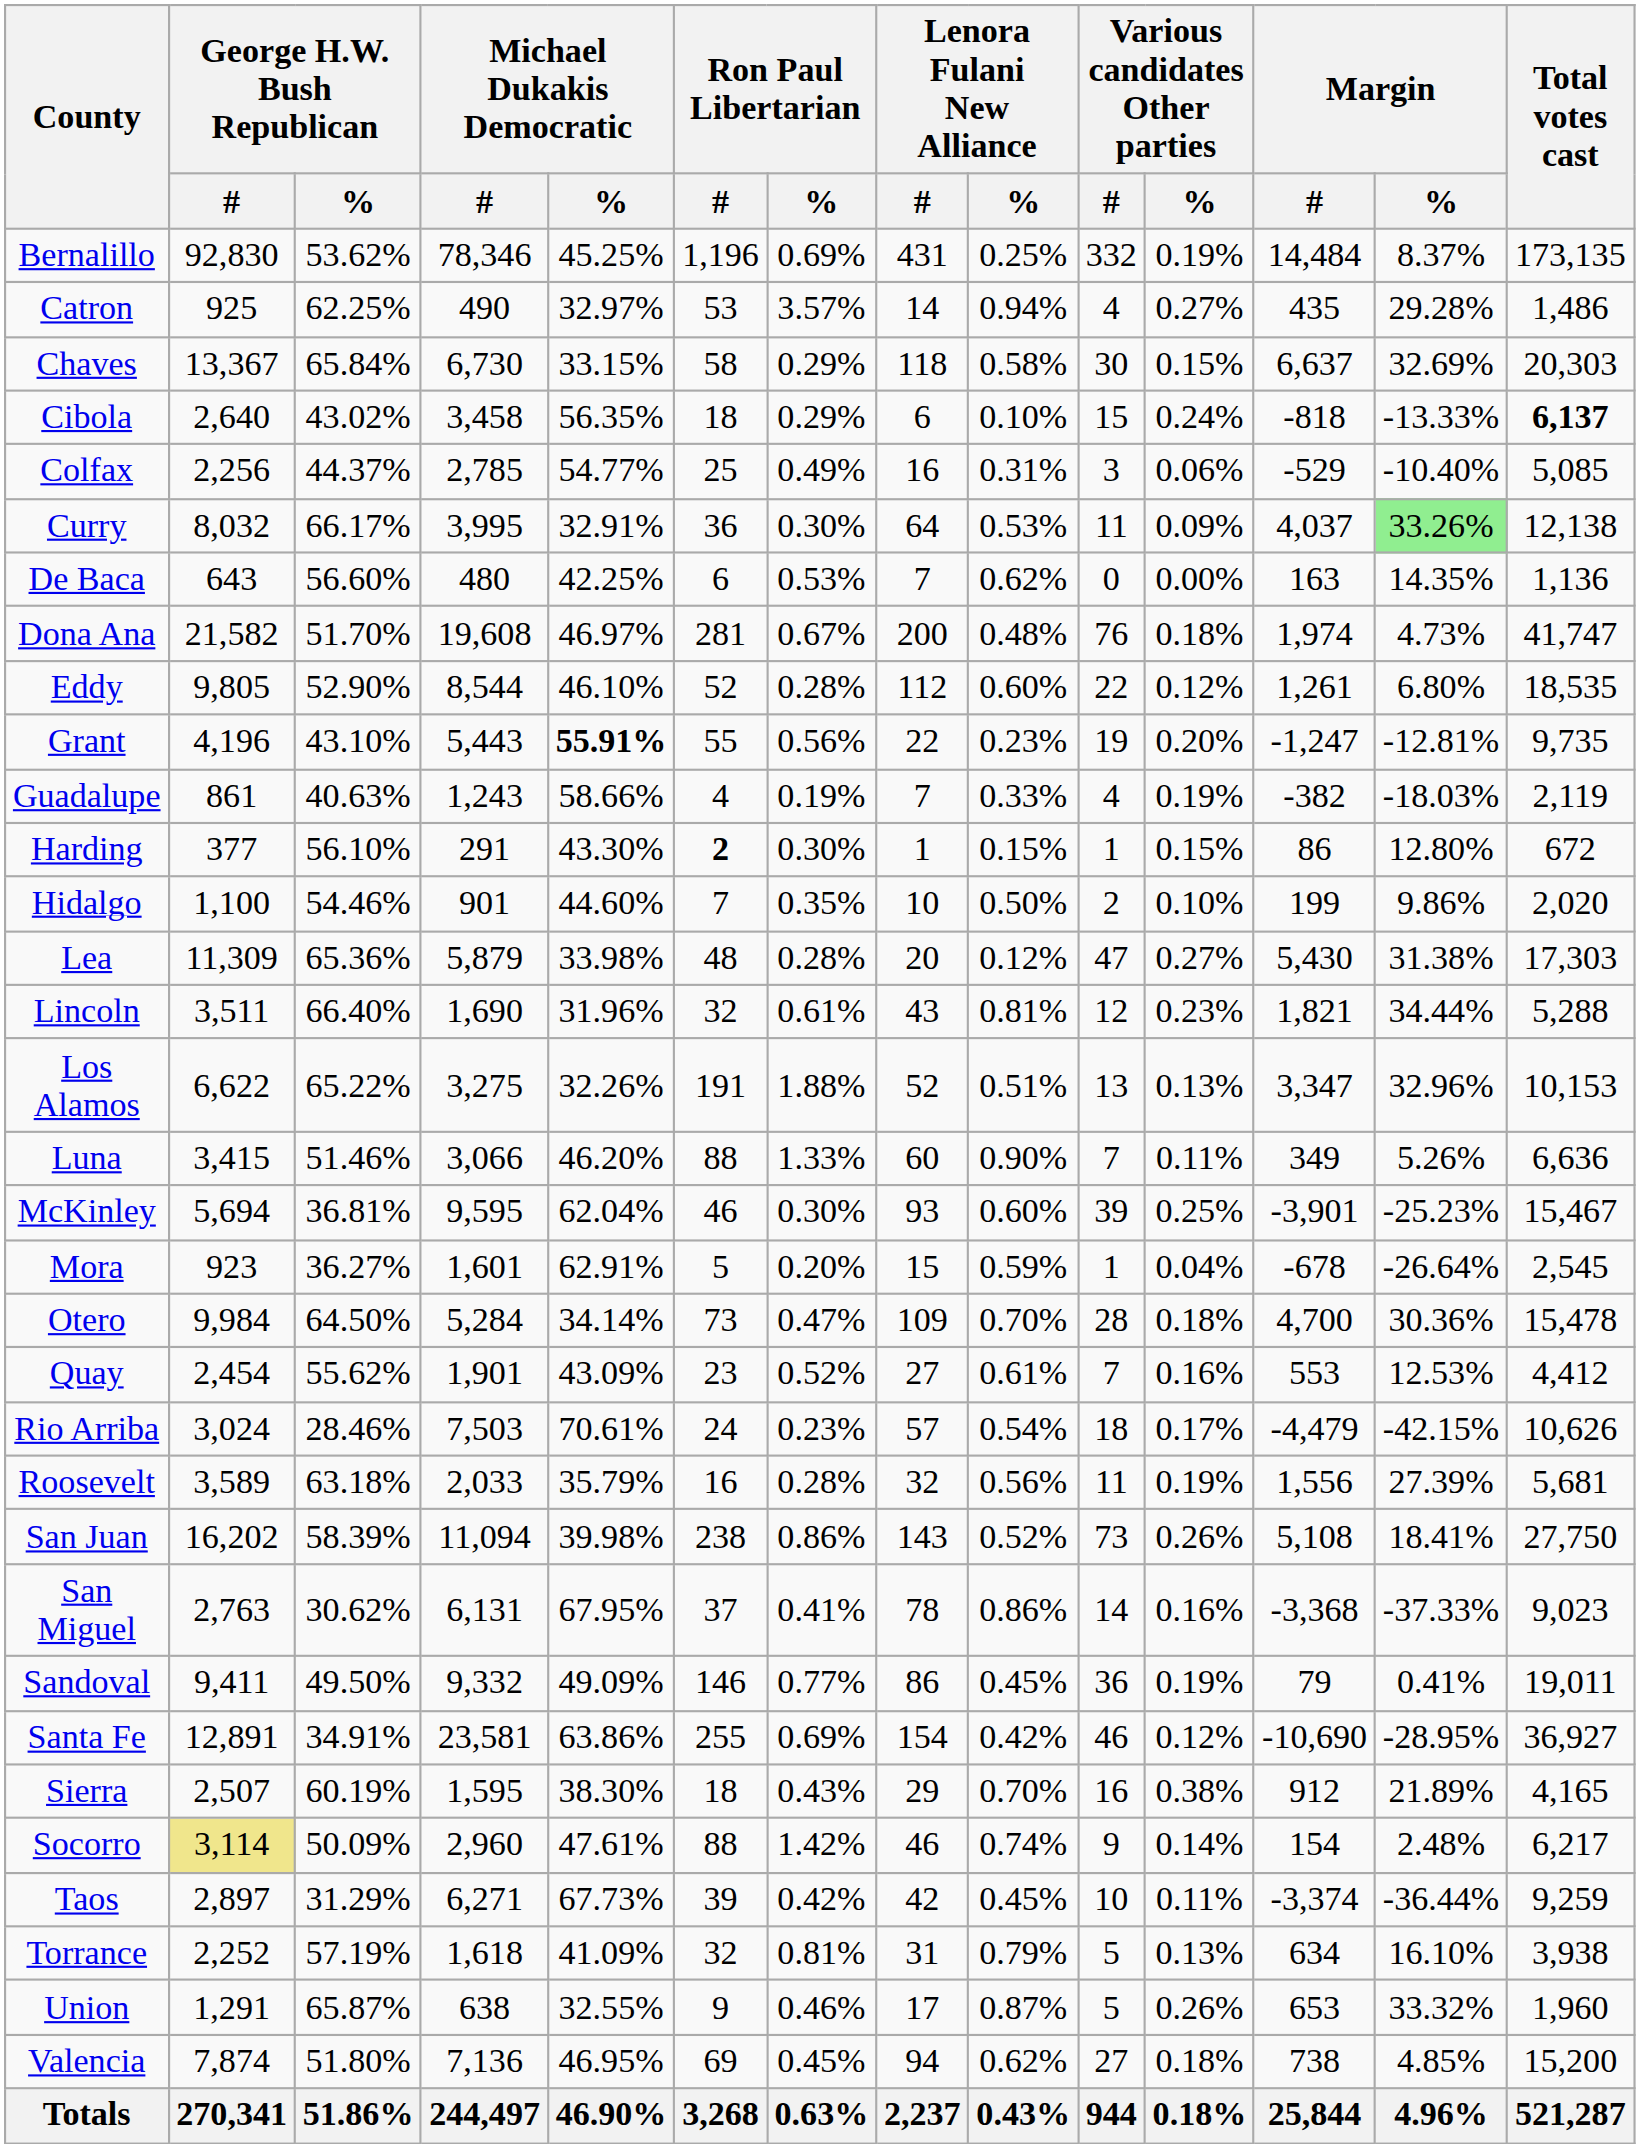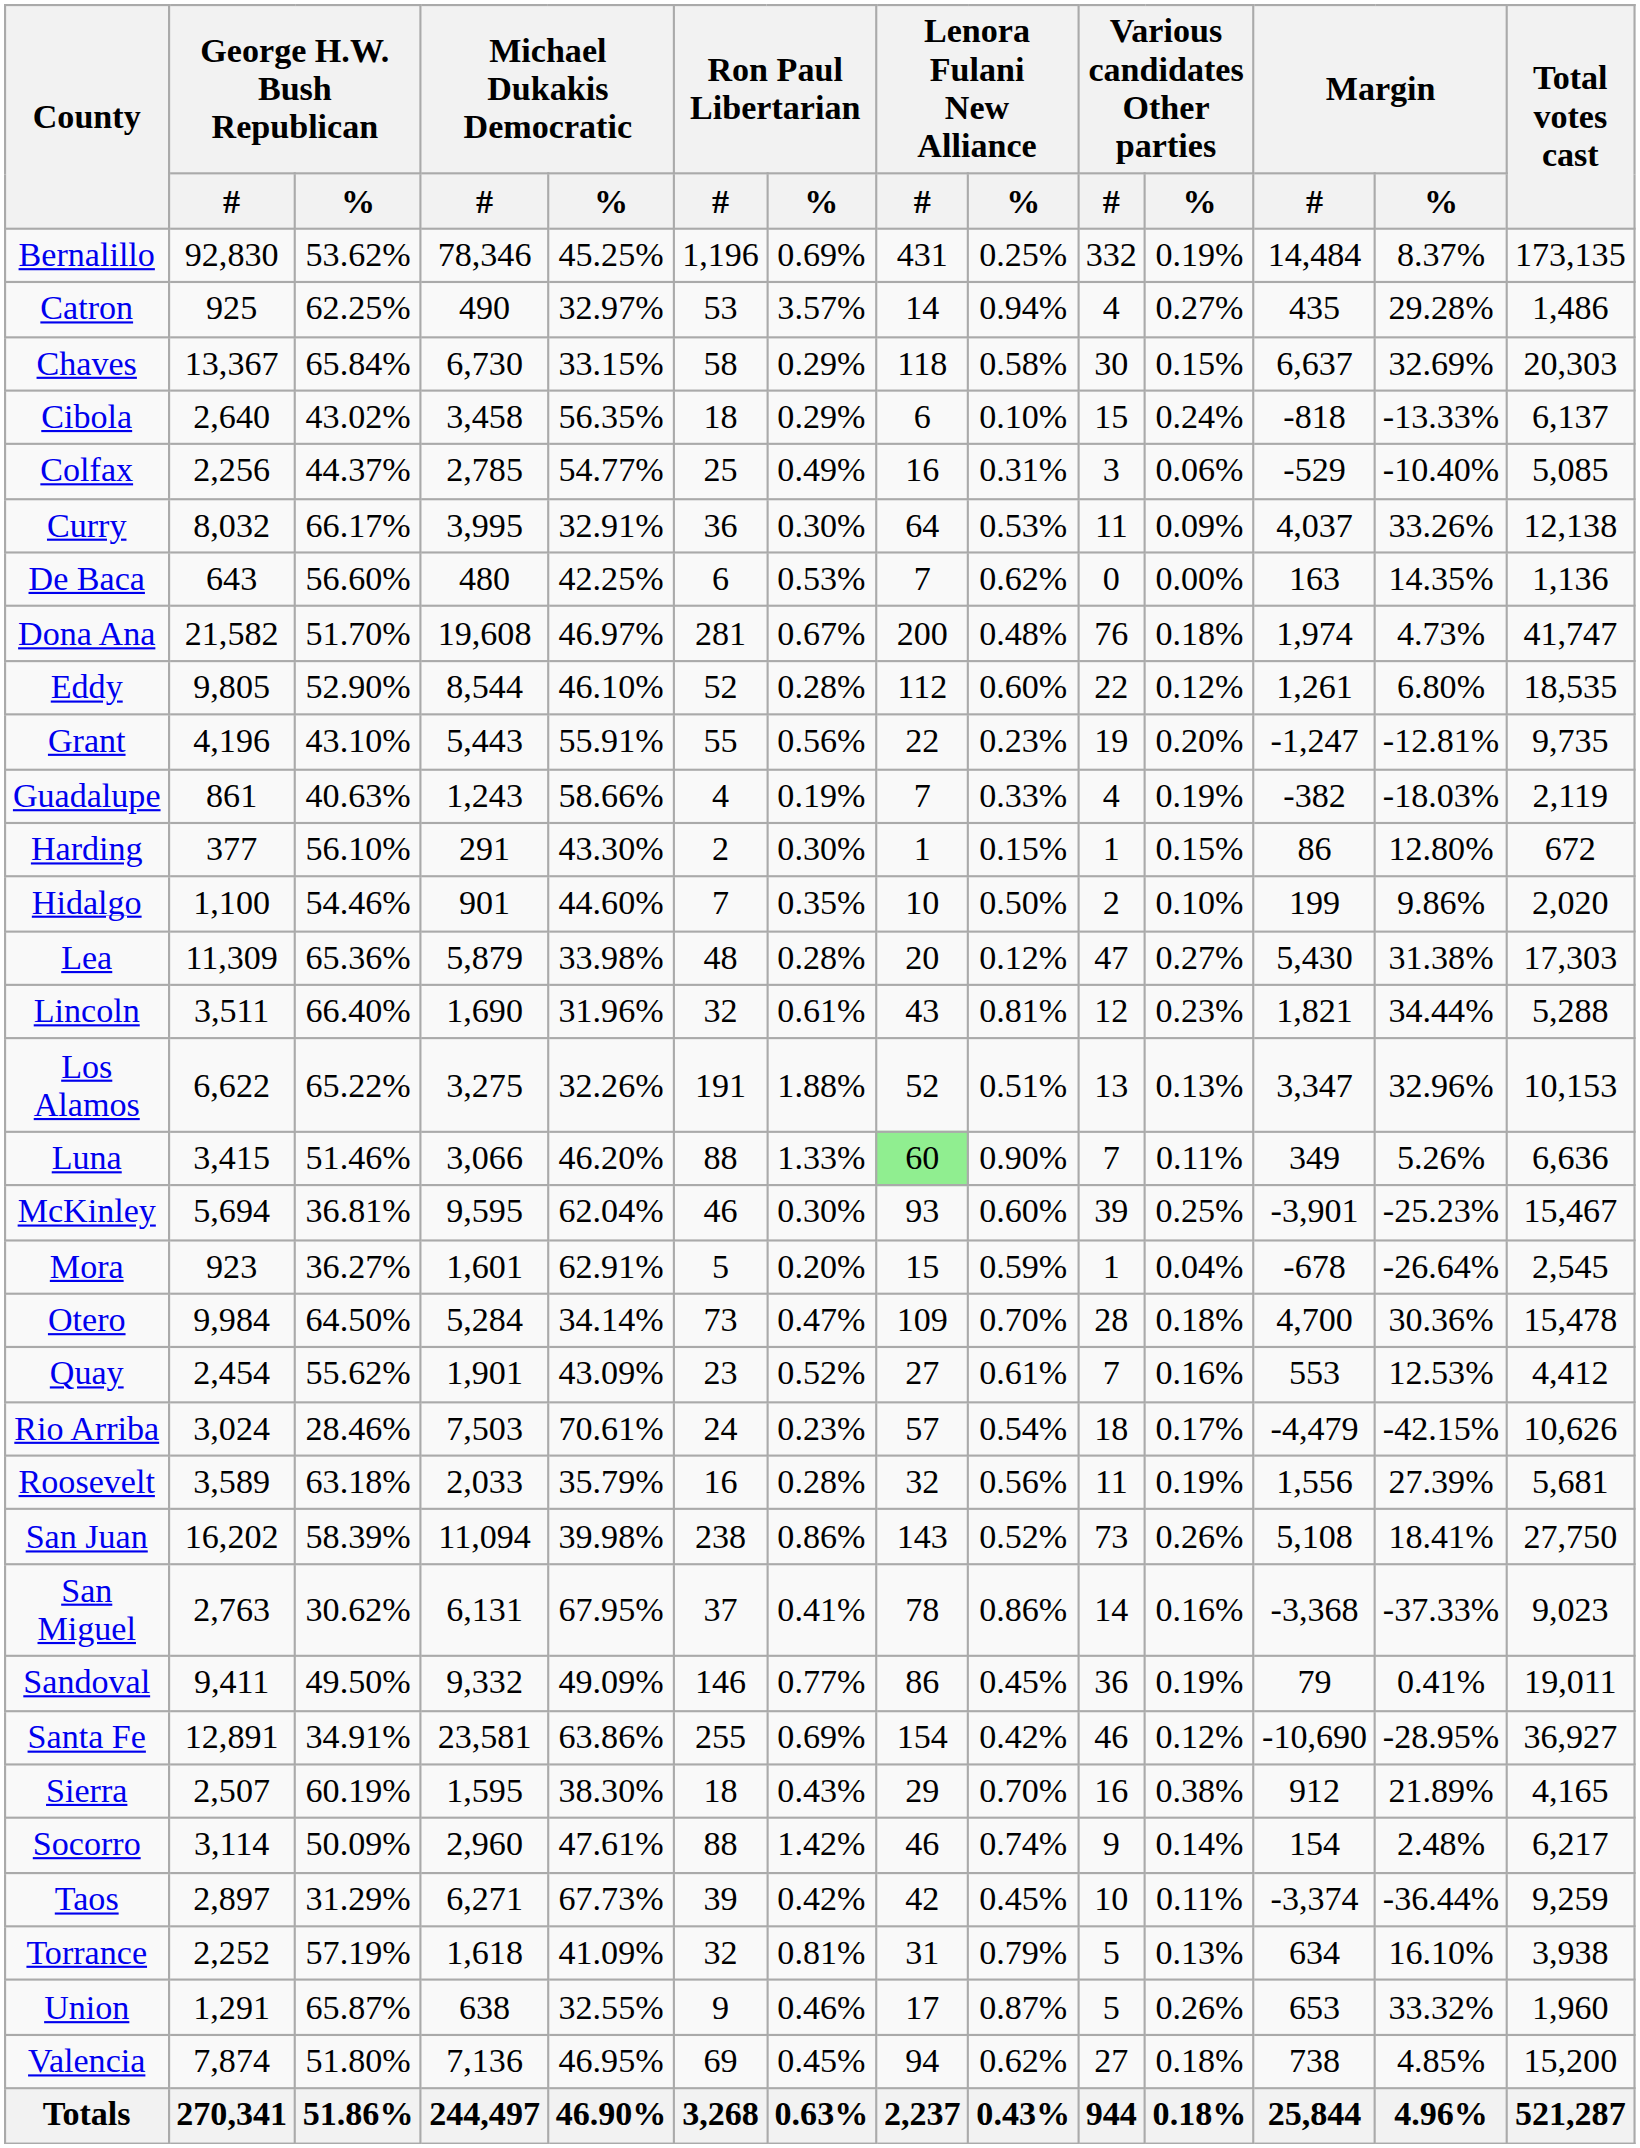(1570, 416) bold -> (1570, 416) normal
(1441, 524) lightgreen background -> (1441, 524) no background
(611, 741) bold -> (611, 741) normal
(720, 849) bold -> (720, 849) normal
(922, 1157) no background -> (922, 1157) lightgreen background
(232, 1844) khaki background -> (232, 1844) no background
